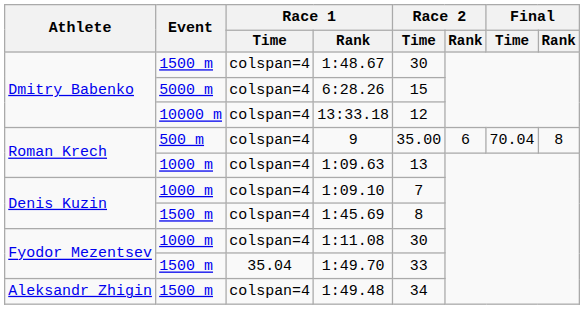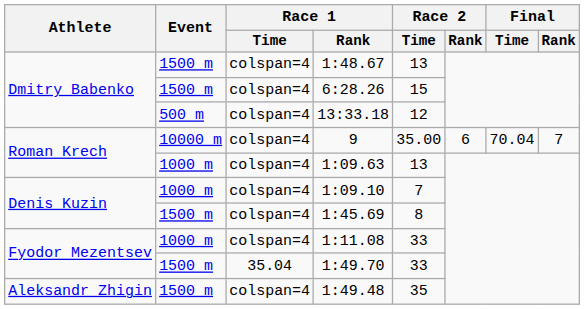(419, 64) 30 -> (419, 64) 13
(186, 90) 5000 m -> (186, 90) 1500 m
(191, 115) 10000 m -> (182, 115) 500 m
(182, 140) 500 m -> (191, 140) 10000 m
(559, 140) 8 -> (559, 140) 7
(419, 241) 30 -> (419, 241) 33
(419, 291) 34 -> (419, 291) 35
